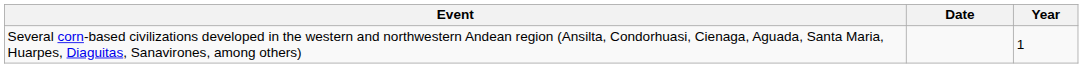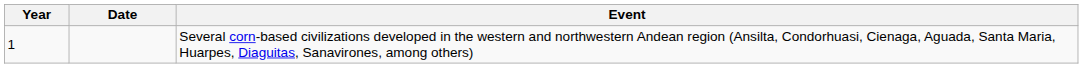columns swapped: (1046, 15) <-> (455, 15)
